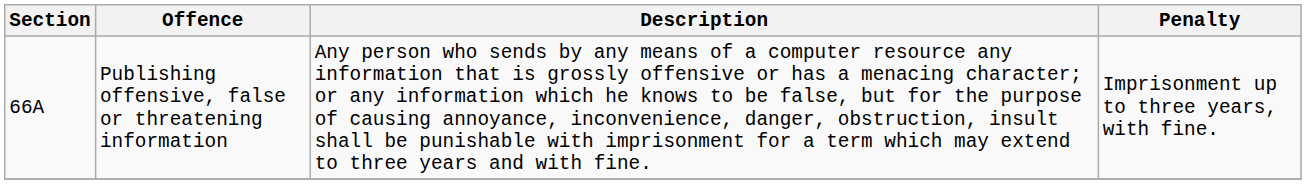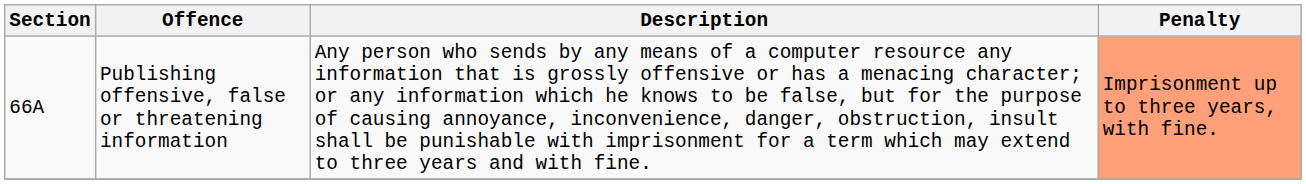(1190, 108) no background -> (1190, 108) lightsalmon background
